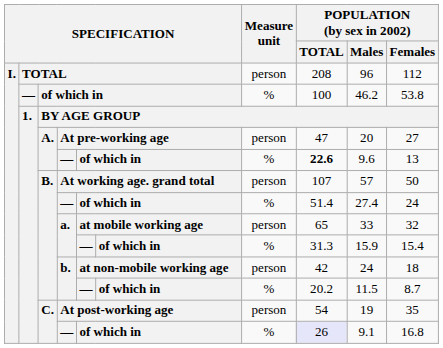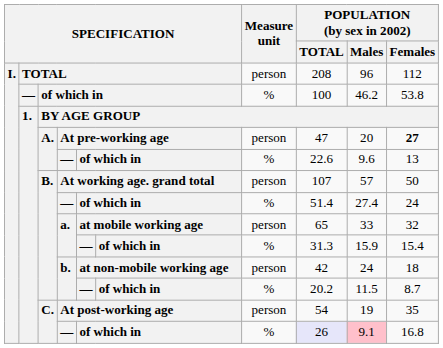(412, 137) normal -> (412, 137) bold
(322, 159) bold -> (322, 159) normal
(367, 331) no background -> (367, 331) pink background
